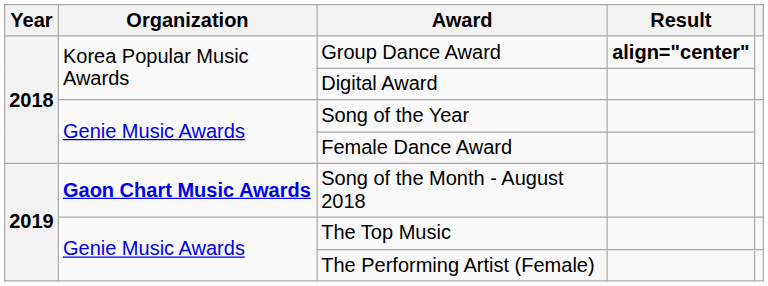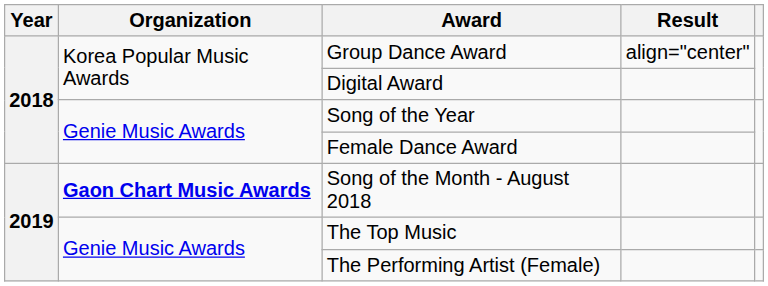(681, 52) bold -> (688, 52) normal
